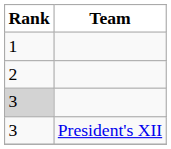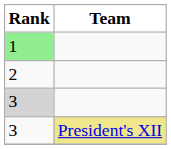(13, 46) no background -> (13, 46) lightgreen background
(110, 130) no background -> (110, 130) khaki background
